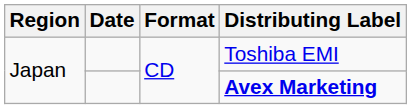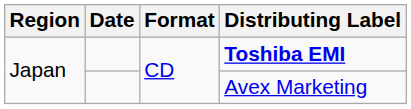(282, 53) normal -> (285, 53) bold
(301, 86) bold -> (296, 86) normal
